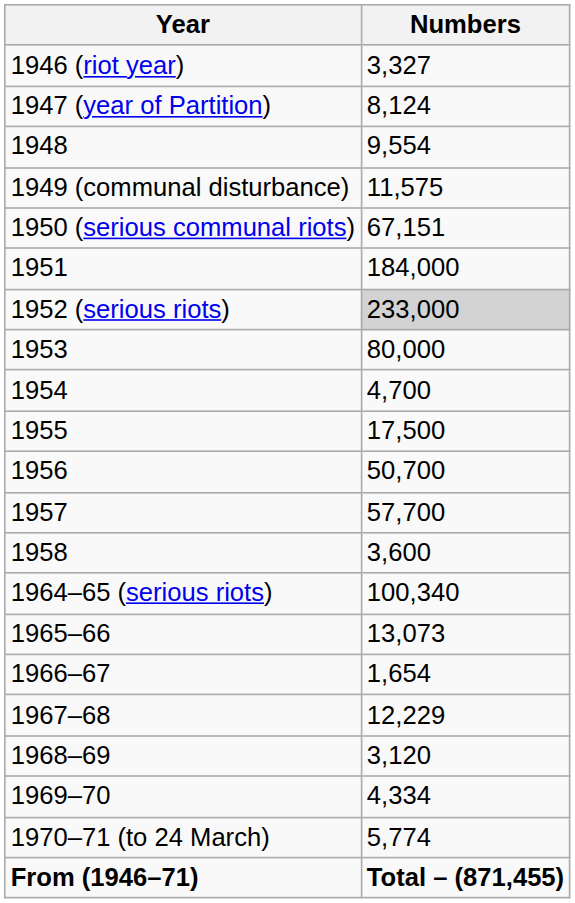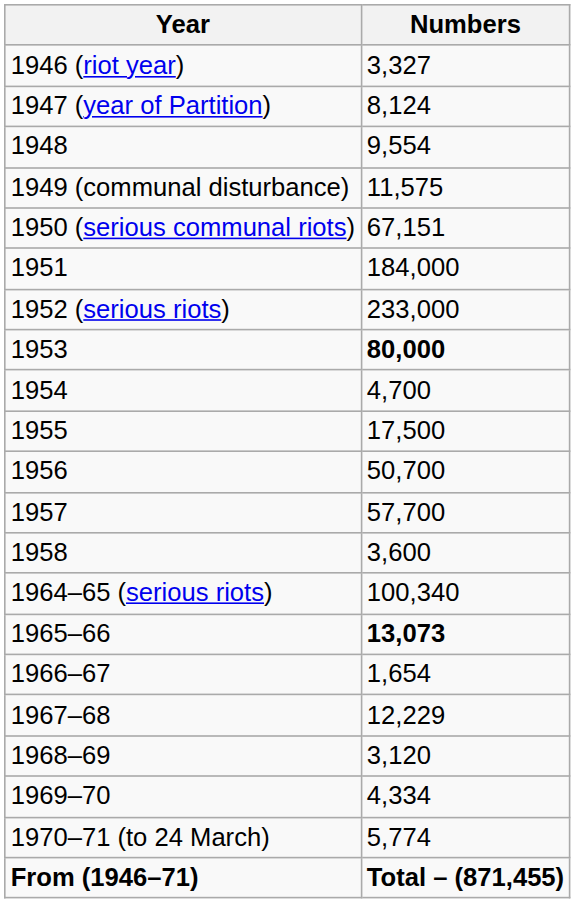(413, 308) lightgrey background -> (413, 308) no background
(406, 349) normal -> (406, 349) bold
(406, 633) normal -> (406, 633) bold
